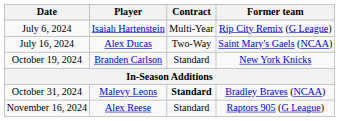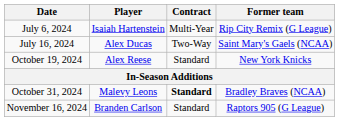(128, 60) Branden Carlson -> (128, 60) Alex Reese
(128, 108) Alex Reese -> (128, 108) Branden Carlson
